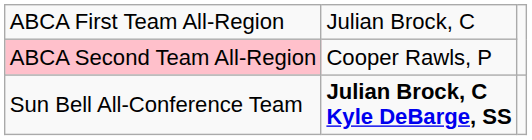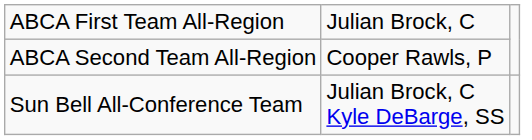(163, 57) pink background -> (163, 57) no background
(419, 104) bold -> (415, 104) normal
